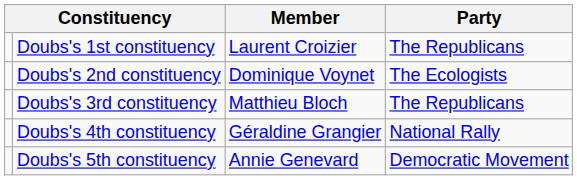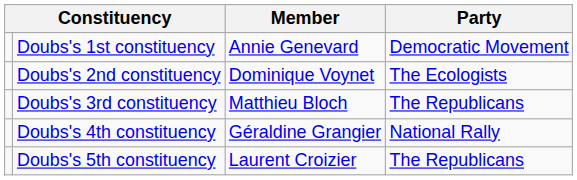(293, 47) Laurent Croizier -> (294, 47) Annie Genevard
(457, 47) The Republicans -> (479, 47) Democratic Movement
(294, 160) Annie Genevard -> (293, 160) Laurent Croizier
(479, 160) Democratic Movement -> (457, 160) The Republicans
